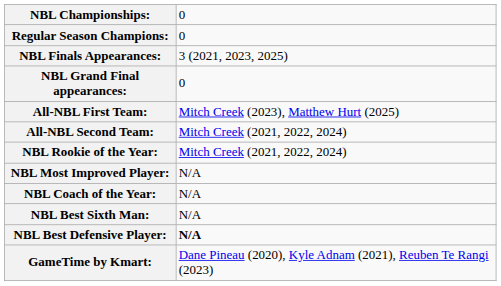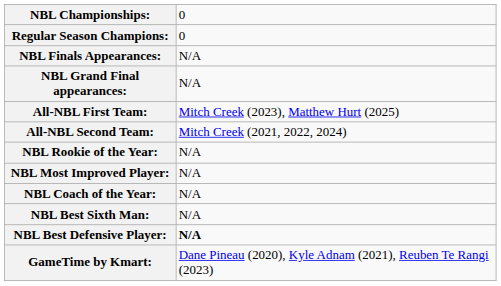(233, 55) 3 (2021, 2023, 2025) -> (190, 55) N/A
(182, 83) 0 -> (190, 83) N/A
(263, 152) Mitch Creek (2021, 2022, 2024) -> (190, 152) N/A
